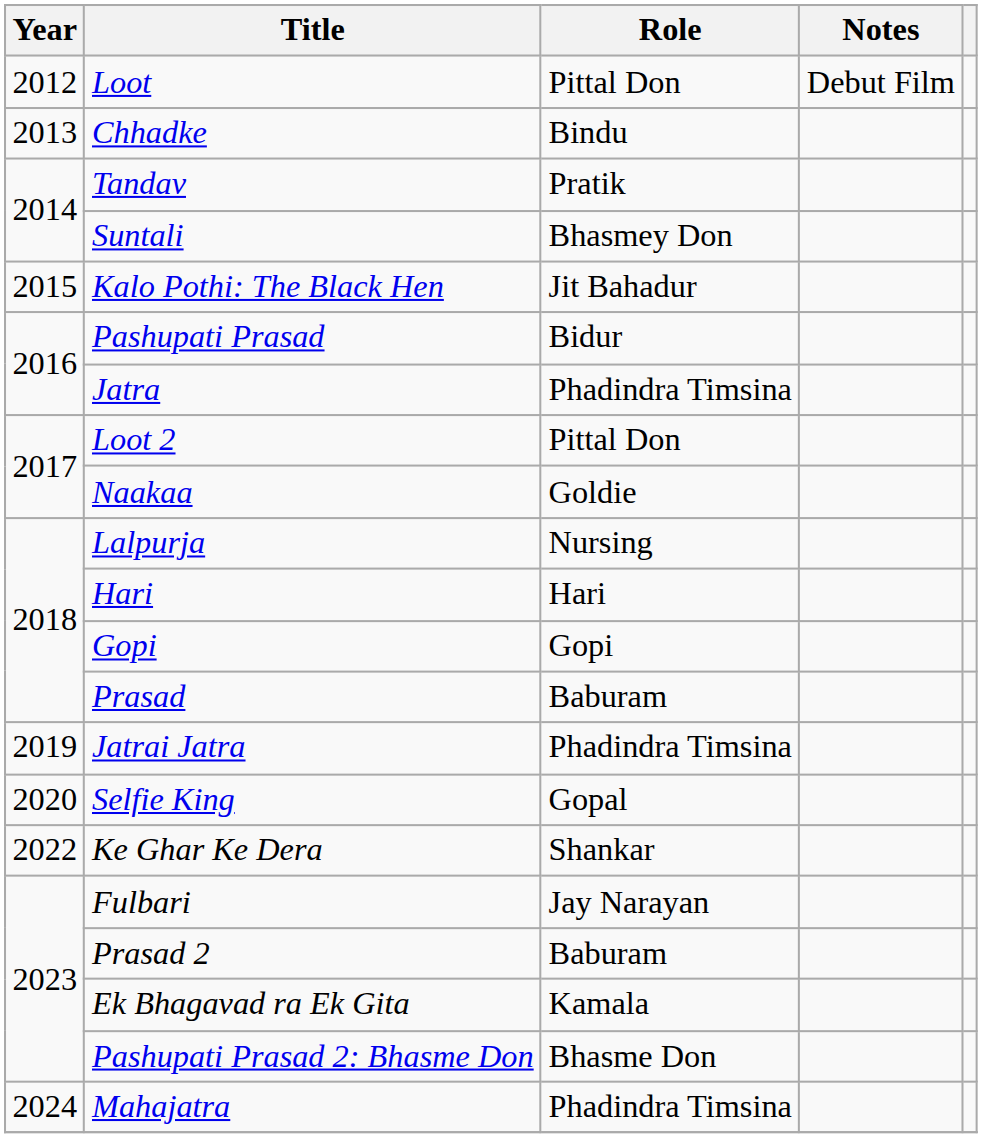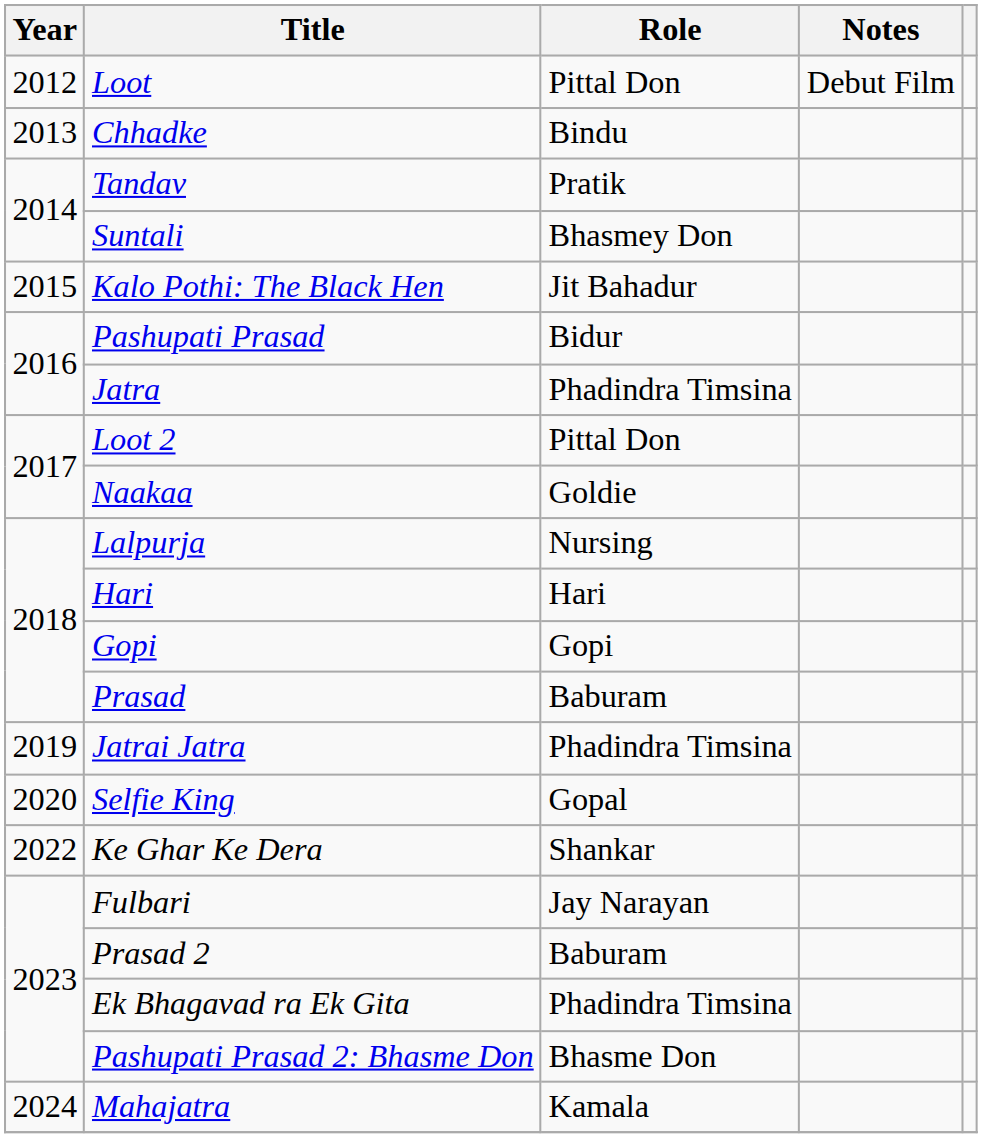(599, 1004) Kamala -> (670, 1004) Phadindra Timsina
(670, 1106) Phadindra Timsina -> (599, 1106) Kamala
